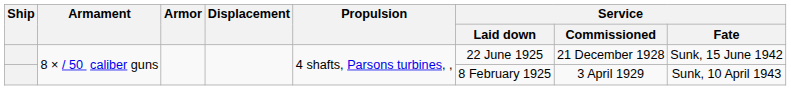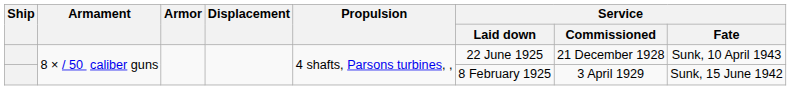(727, 54) Sunk, 15 June 1942 -> (726, 54) Sunk, 10 April 1943
(726, 74) Sunk, 10 April 1943 -> (727, 74) Sunk, 15 June 1942
